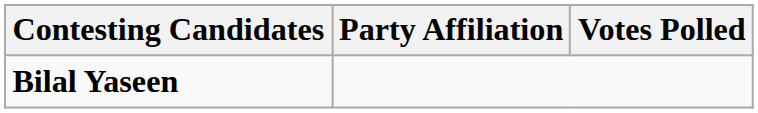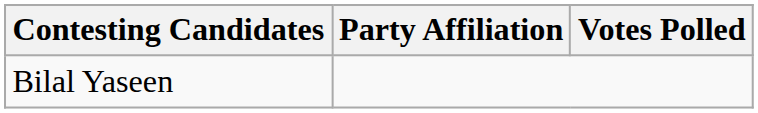(95, 81) bold -> (93, 81) normal
